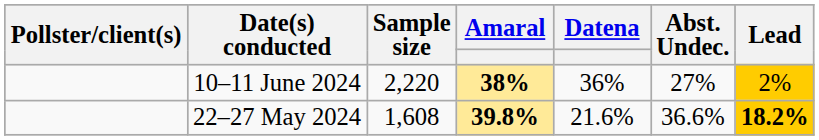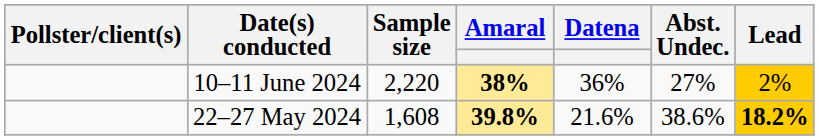(693, 118) 36.6% -> (693, 118) 38.6%
